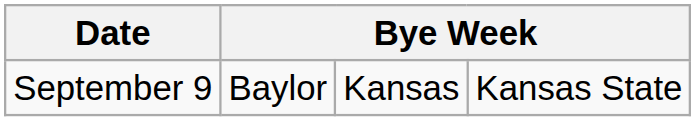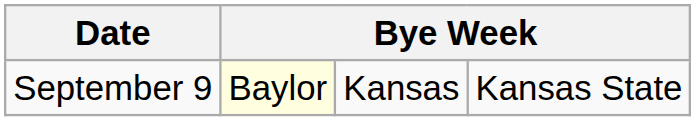(278, 88) no background -> (278, 88) lightyellow background
